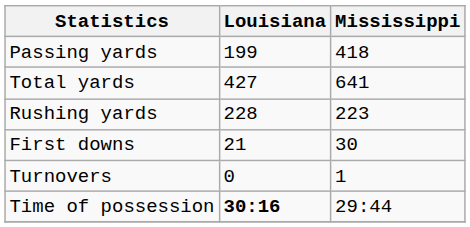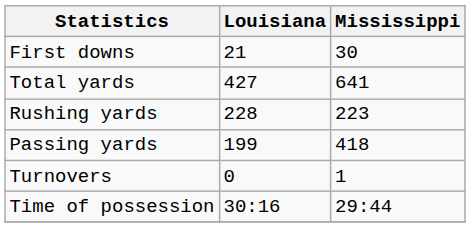rows swapped: (72, 145) <-> (84, 52)
(252, 207) bold -> (252, 207) normal
